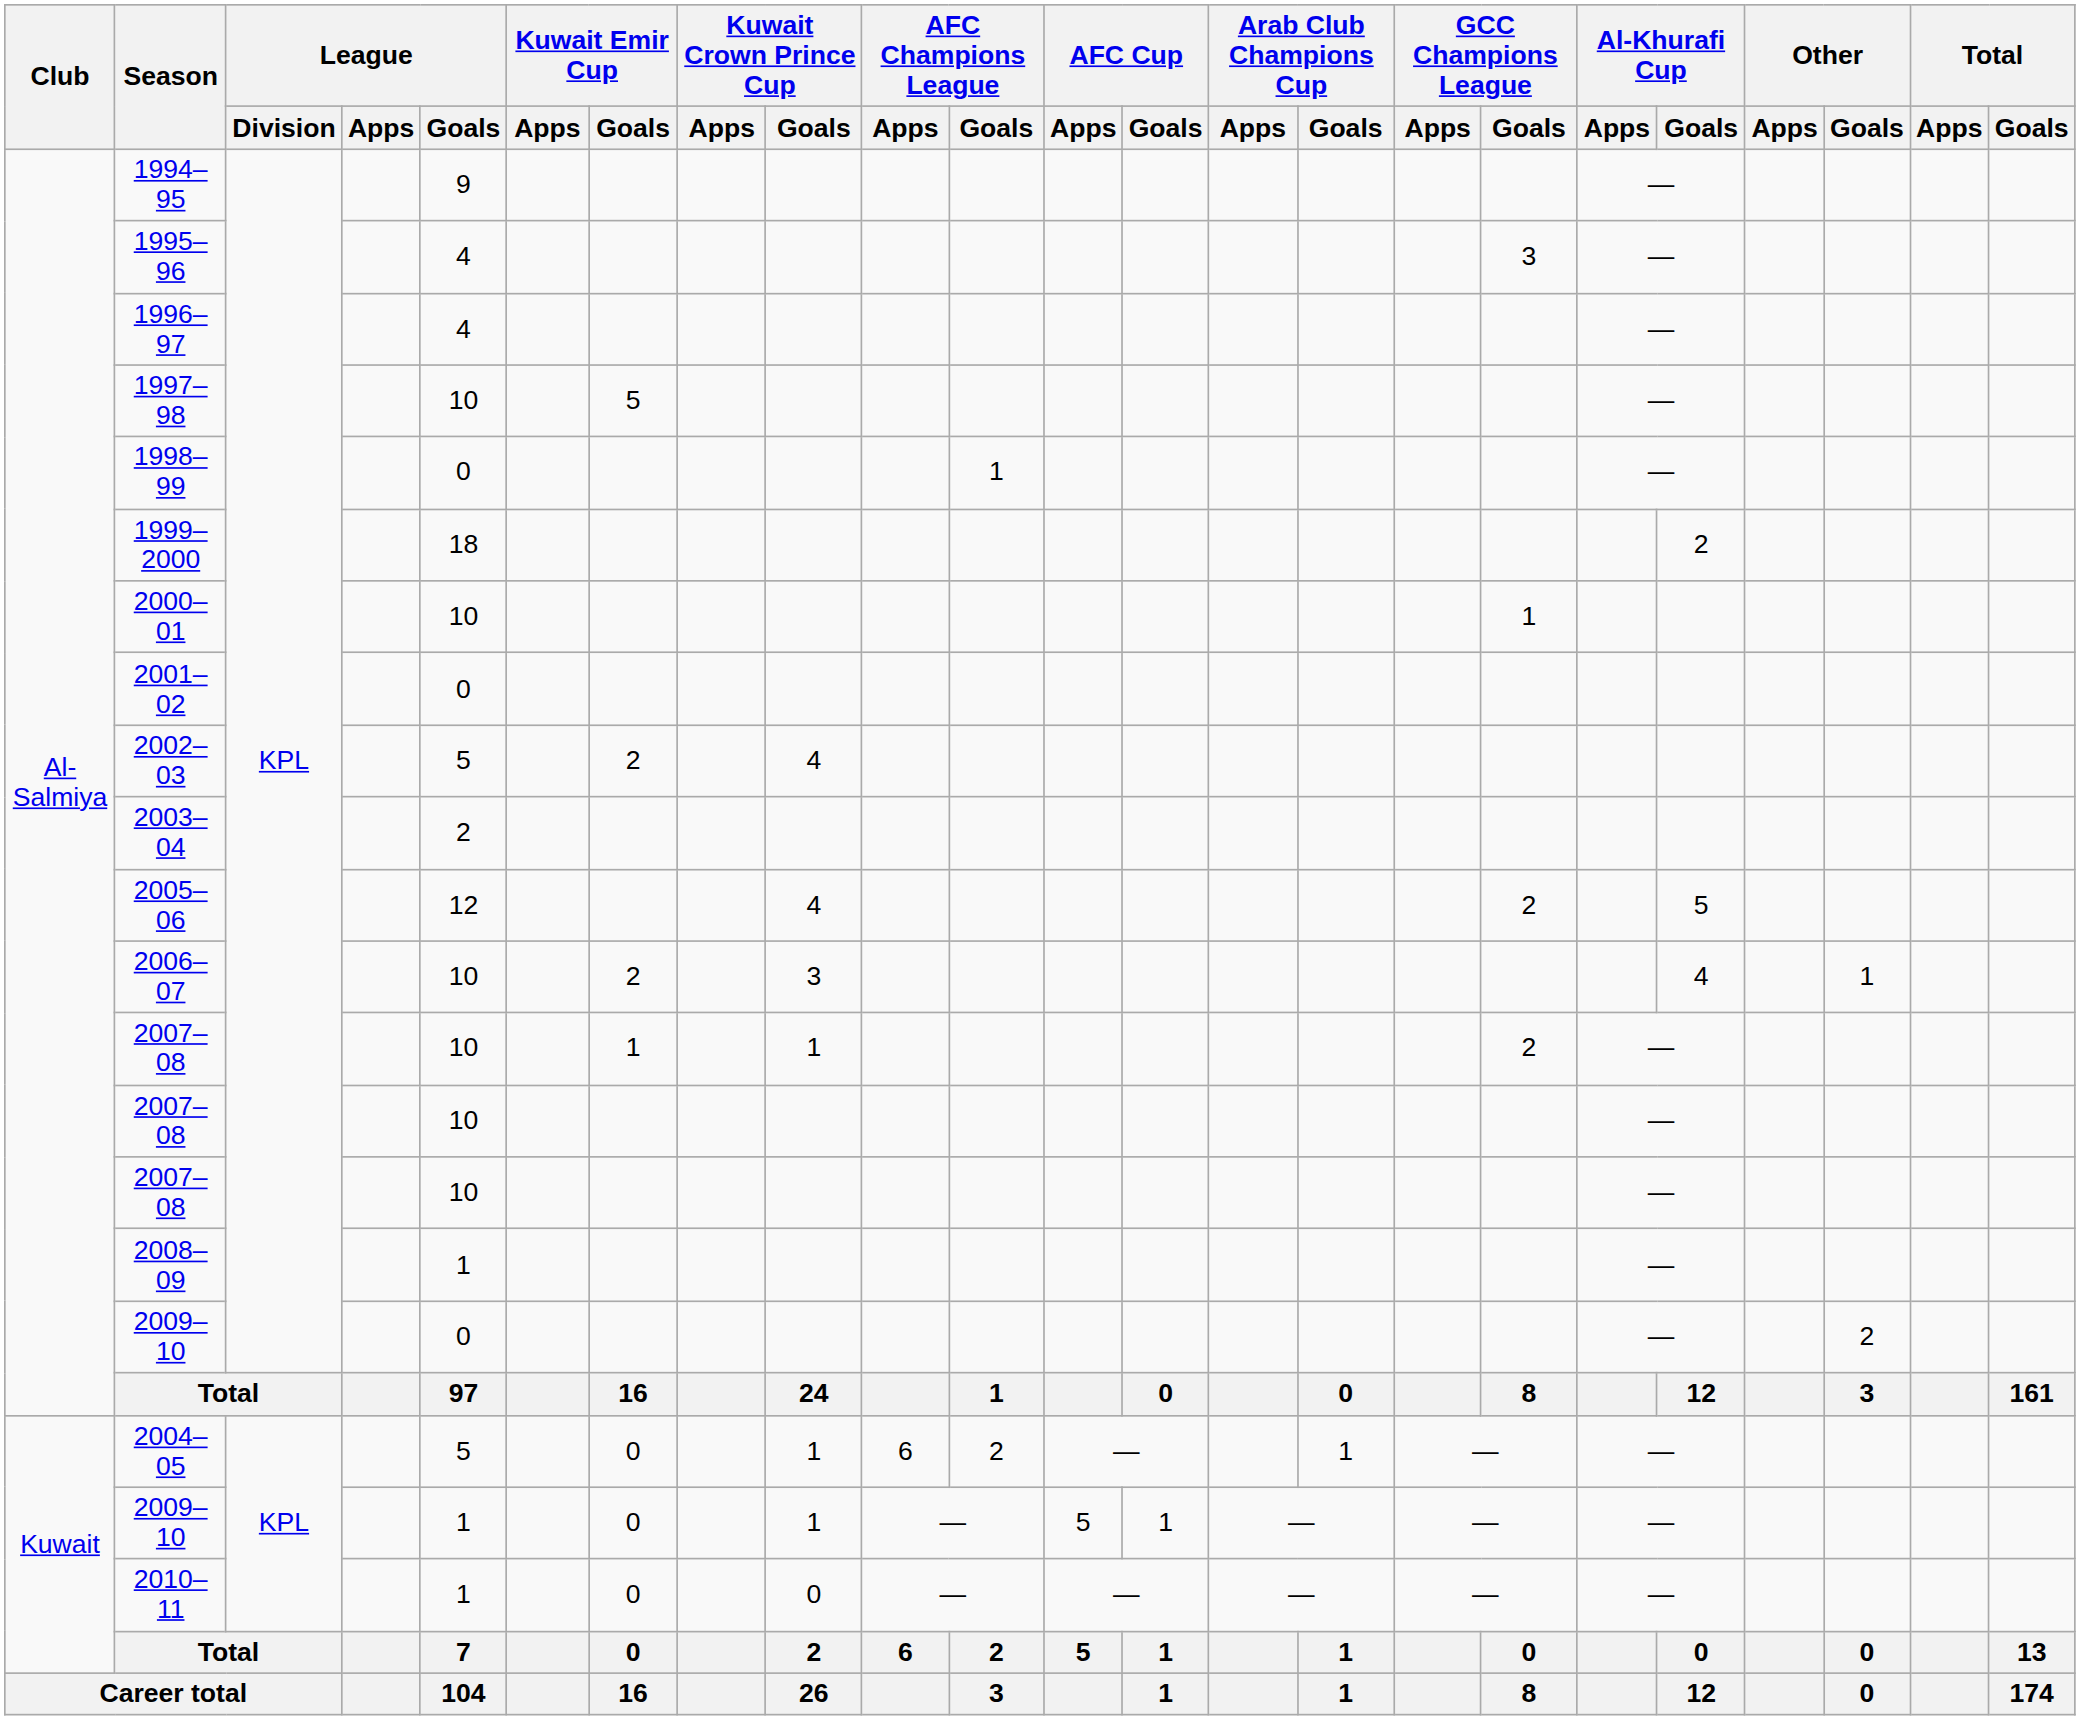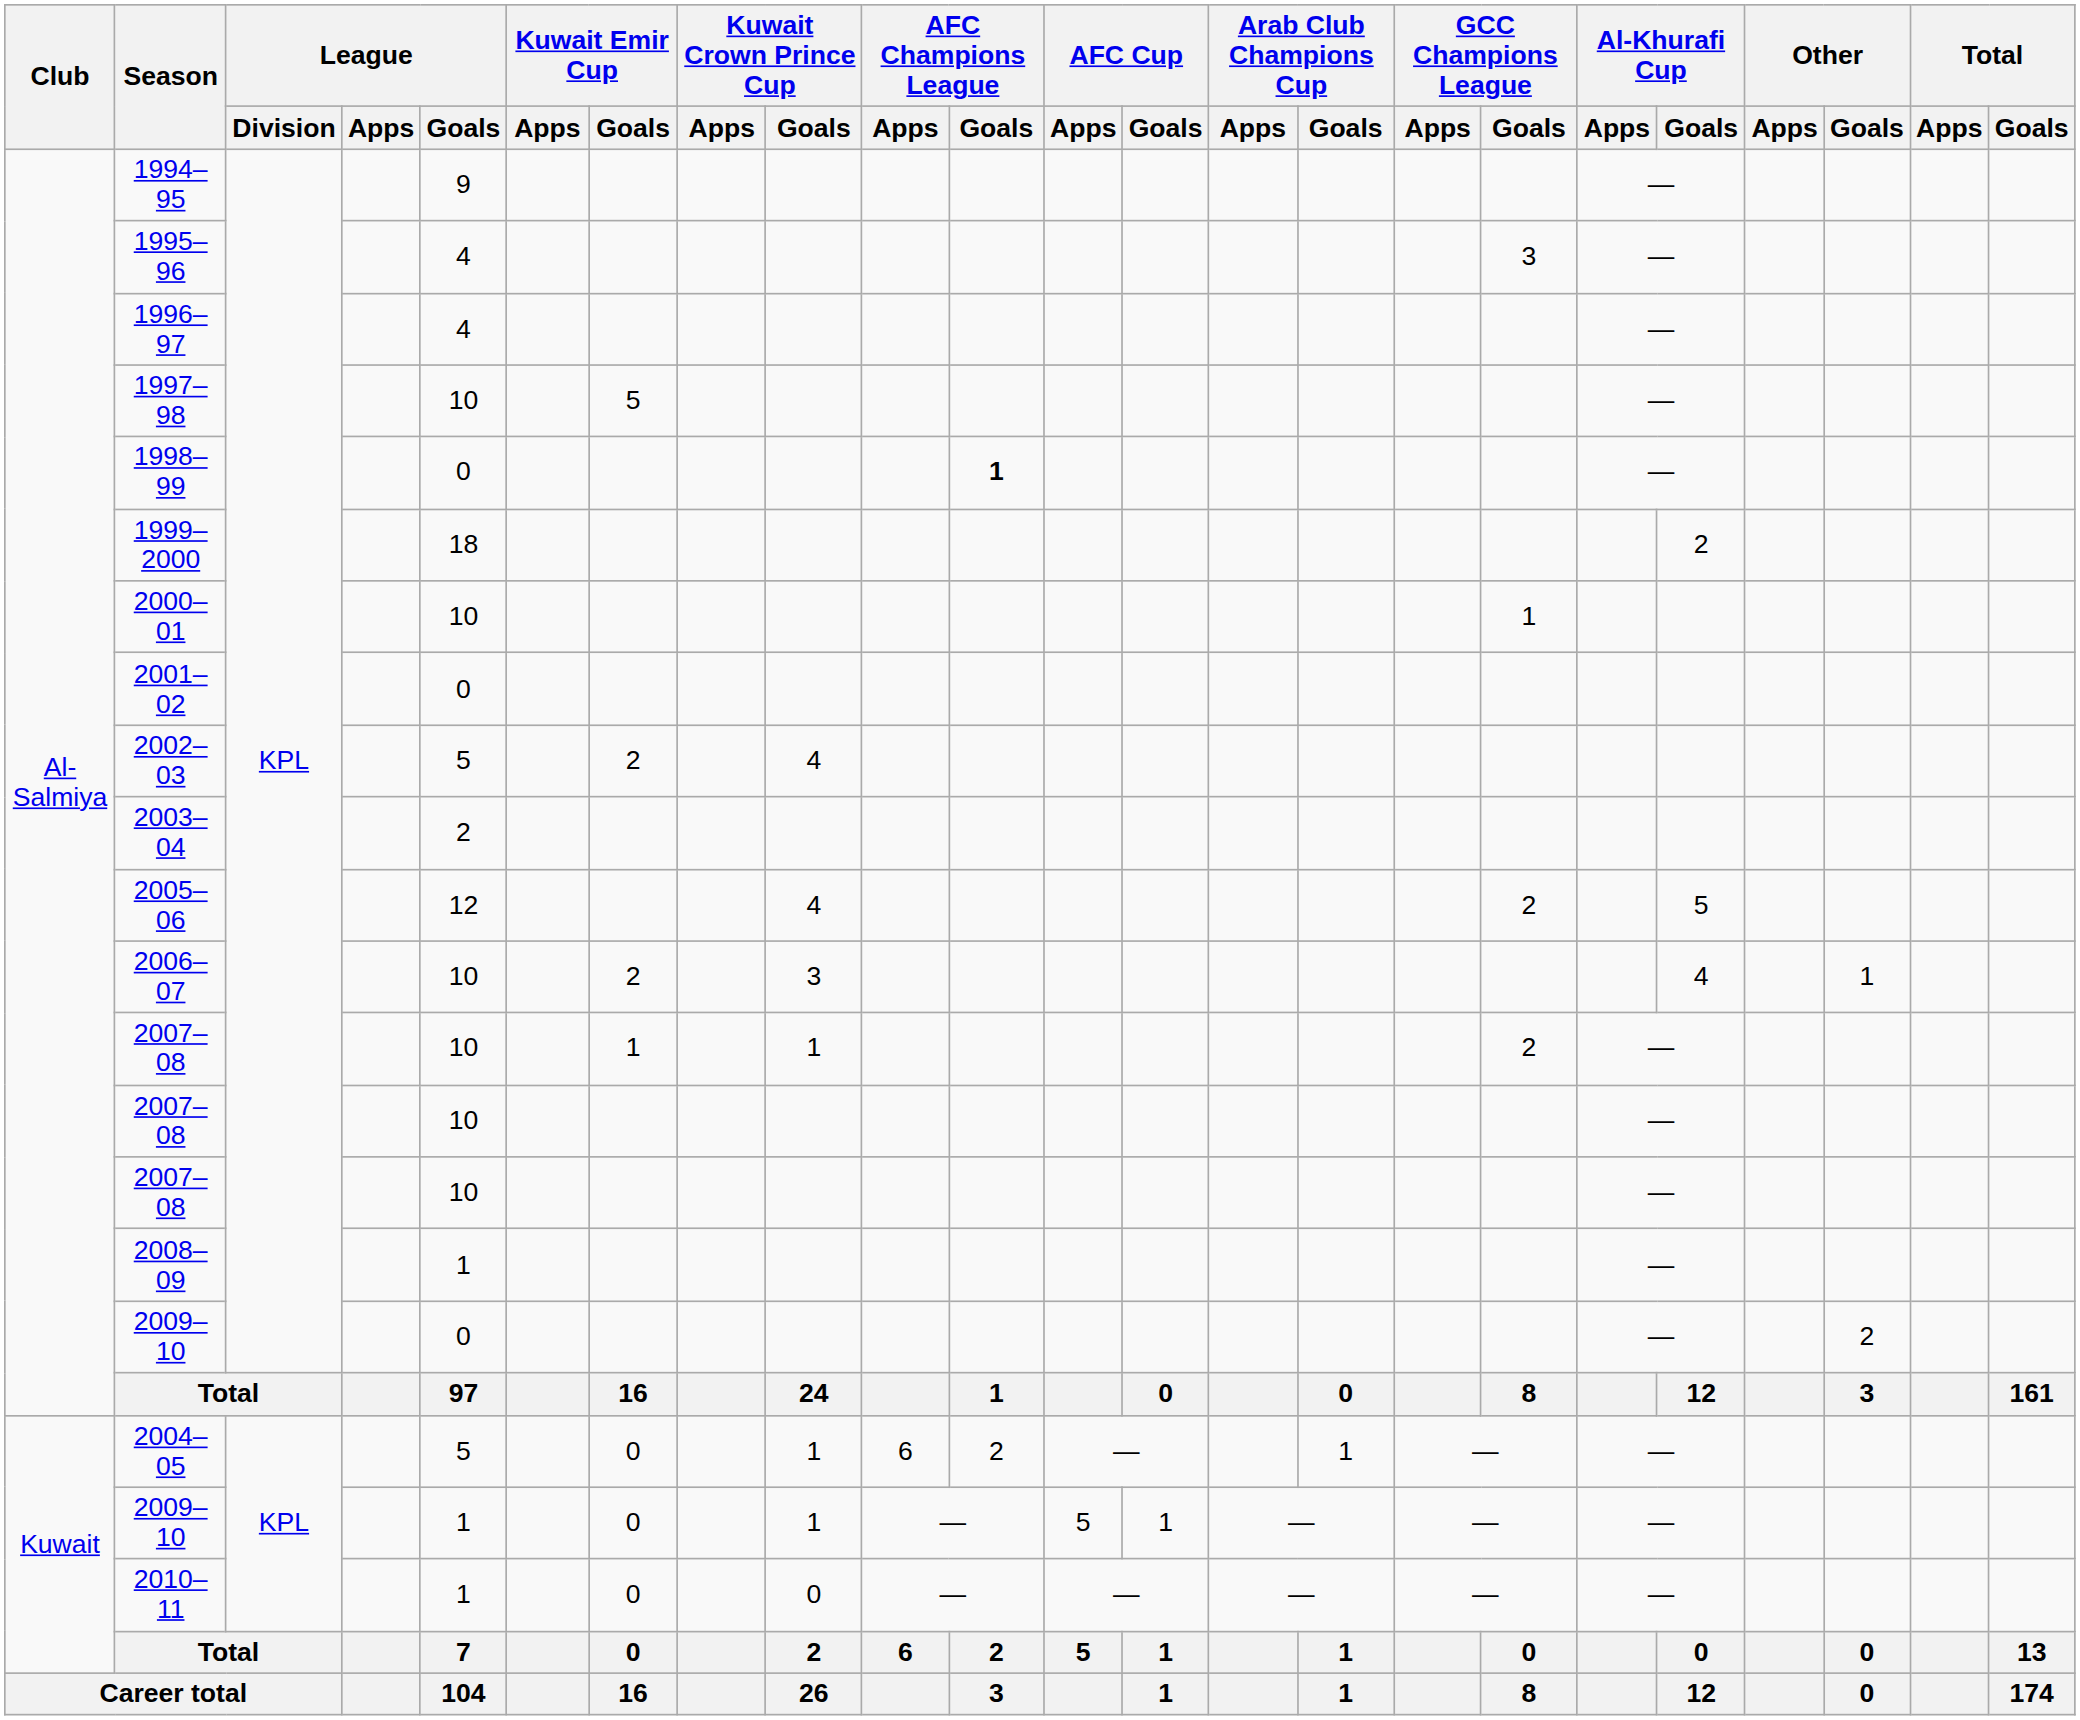(996, 472) normal -> (996, 472) bold
